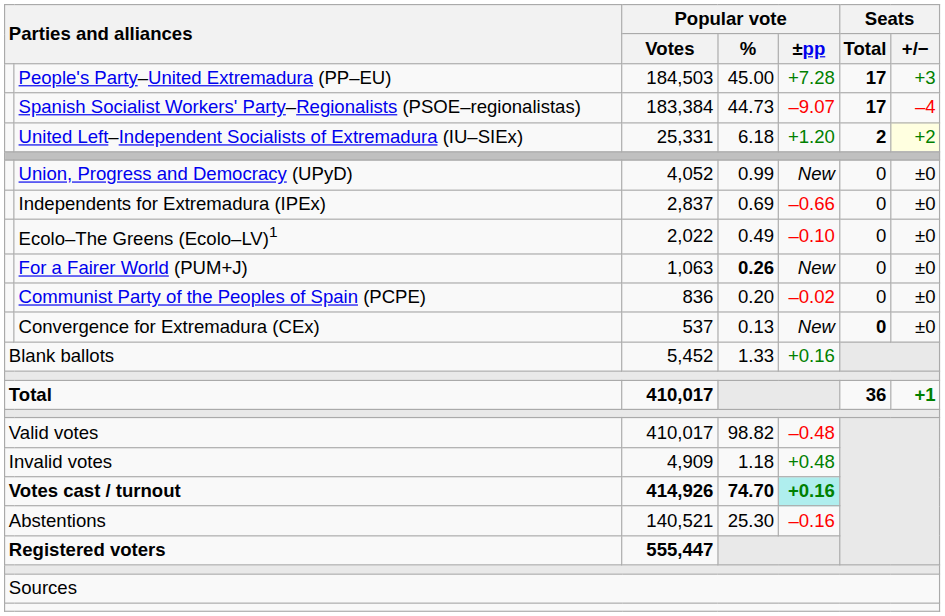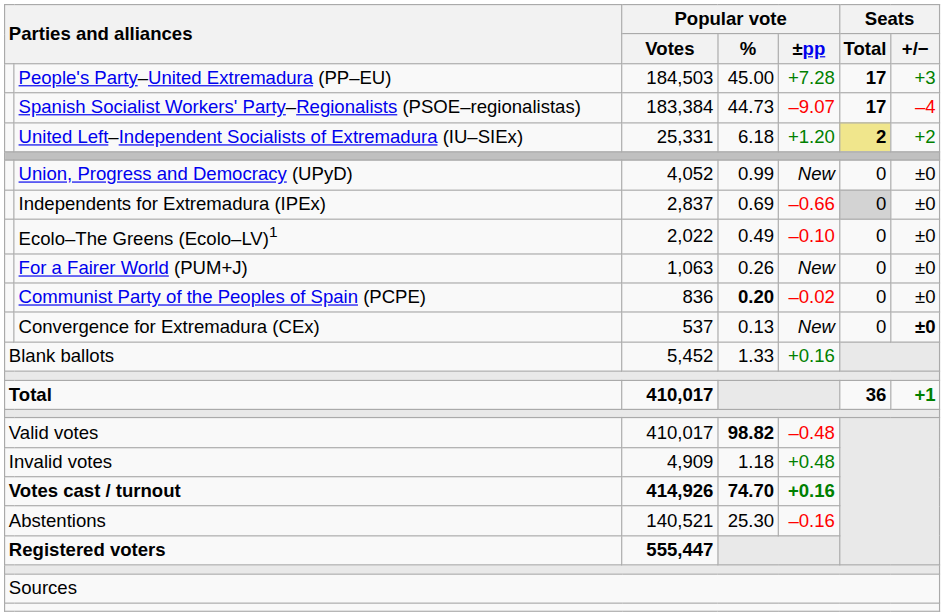(881, 136) no background -> (881, 136) khaki background
(925, 136) lightyellow background -> (925, 136) no background
(881, 204) no background -> (881, 204) lightgrey background
(756, 268) bold -> (756, 268) normal
(756, 297) normal -> (756, 297) bold
(881, 327) bold -> (881, 327) normal
(925, 327) normal -> (925, 327) bold
(751, 432) normal -> (751, 432) bold
(811, 491) paleturquoise background -> (811, 491) no background
